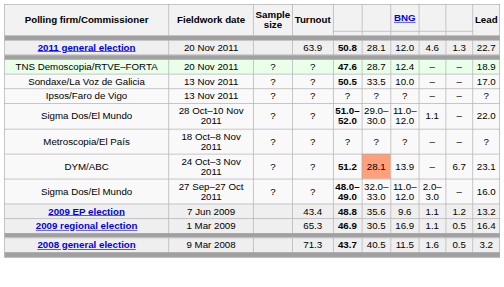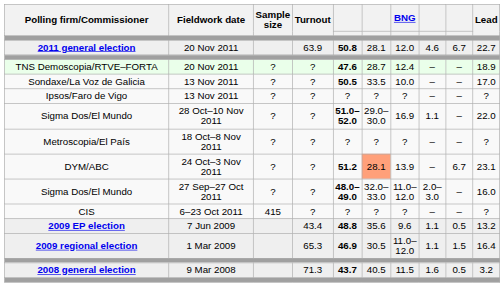(459, 47) 1.3 -> (459, 47) 6.7
(405, 116) 11.0– 12.0 -> (405, 116) 16.9
+ row: (87, 211)
(459, 211) 1.2 -> (459, 226) 0.5
(405, 226) 16.9 -> (405, 246) 11.0– 12.0
(459, 226) 0.5 -> (459, 246) 1.5
